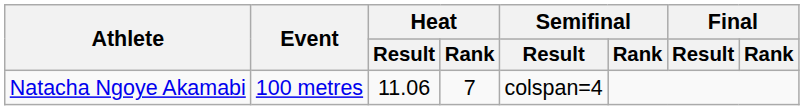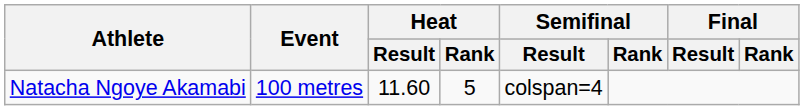(404, 88) 11.06 -> (404, 88) 11.60
(470, 88) 7 -> (470, 88) 5
